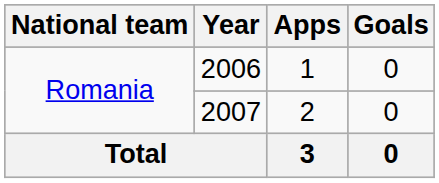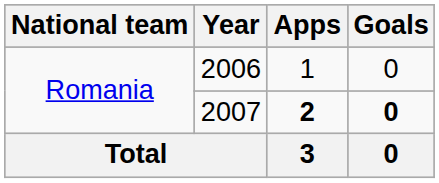(307, 111) normal -> (307, 111) bold
(391, 111) normal -> (391, 111) bold
